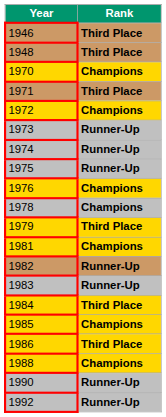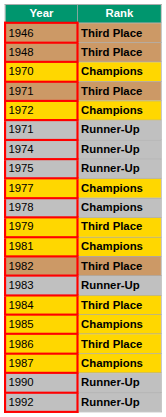(21, 130) 1973 -> (21, 130) 1971
(21, 188) 1976 -> (21, 188) 1977
(110, 266) Runner-Up -> (112, 266) Third Place
(21, 363) 1988 -> (21, 363) 1987
